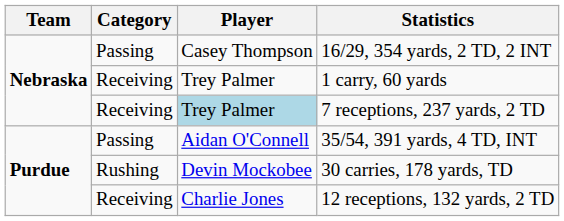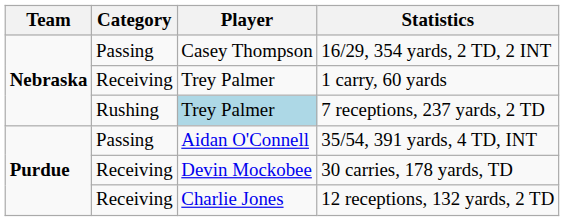(134, 110) Receiving -> (128, 110) Rushing
(128, 170) Rushing -> (134, 170) Receiving
